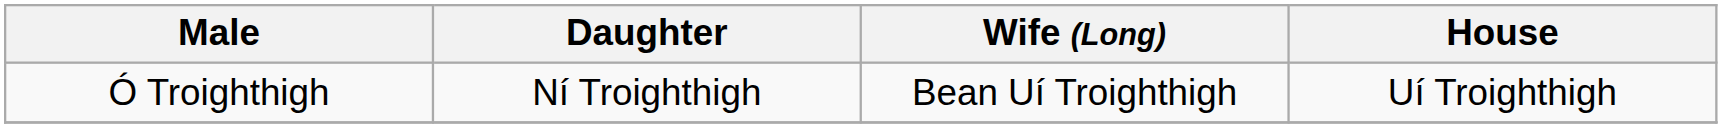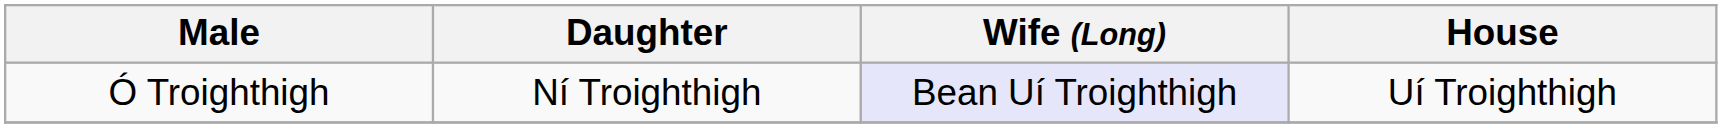(1075, 92) no background -> (1075, 92) lavender background
